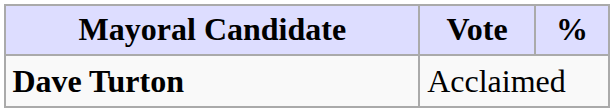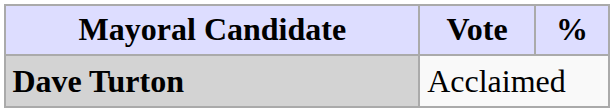(98, 80) no background -> (98, 80) lightgrey background
